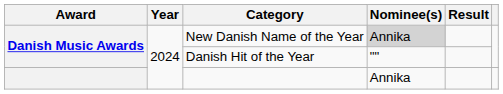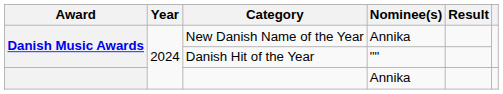(390, 36) lightgrey background -> (390, 36) no background
